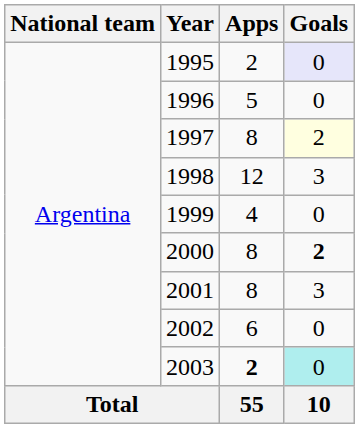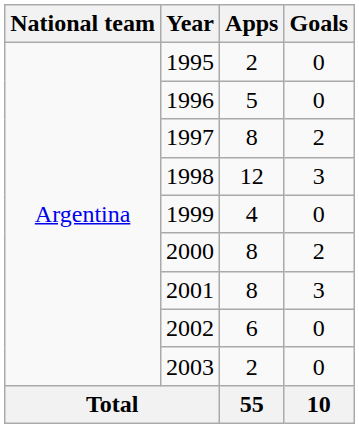(319, 61) lavender background -> (319, 61) no background
(319, 137) lightyellow background -> (319, 137) no background
(319, 251) bold -> (319, 251) normal
(252, 366) bold -> (252, 366) normal
(319, 366) paleturquoise background -> (319, 366) no background
